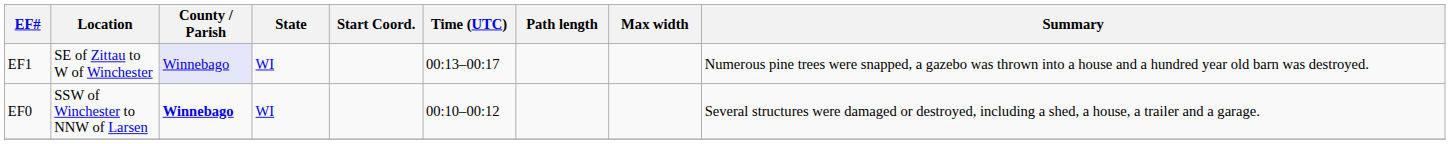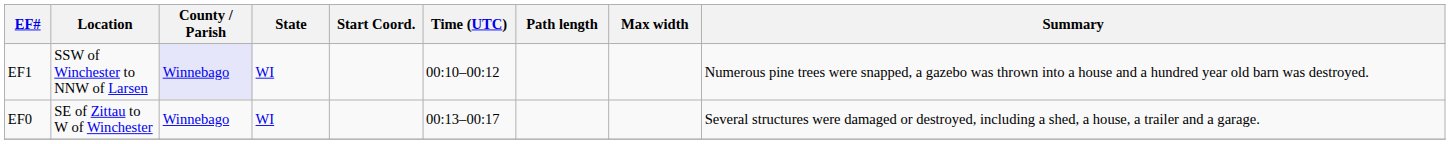(103, 63) SE of Zittau to W of Winchester -> (101, 71) SSW of Winchester to NNW of Larsen
(463, 63) 00:13–00:17 -> (463, 71) 00:10–00:12
(101, 111) SSW of Winchester to NNW of Larsen -> (103, 119) SE of Zittau to W of Winchester
(198, 111) bold -> (196, 119) normal
(463, 111) 00:10–00:12 -> (463, 119) 00:13–00:17
